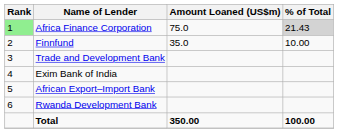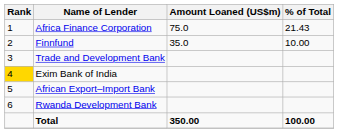(10, 27) lightgreen background -> (10, 27) no background
(297, 27) lightgrey background -> (297, 27) no background
(10, 74) no background -> (10, 74) gold background
